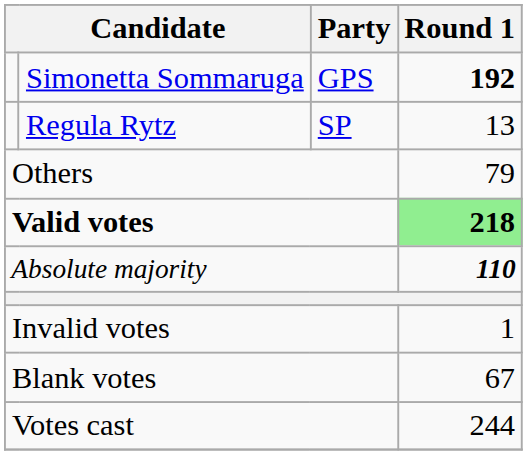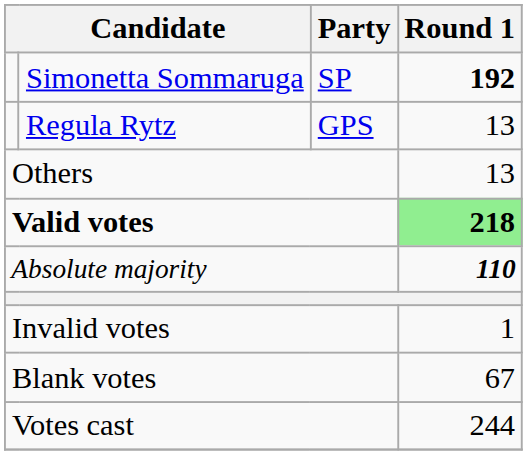(346, 76) GPS -> (335, 76) SP
(335, 125) SP -> (346, 125) GPS
(500, 173) 79 -> (500, 173) 13
